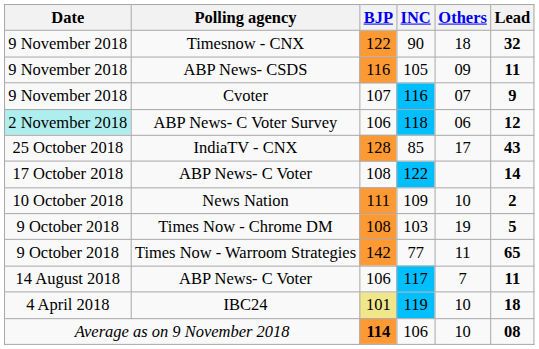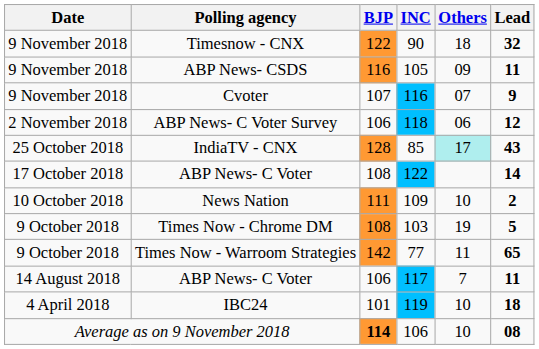(68, 122) paleturquoise background -> (68, 122) no background
(463, 148) no background -> (463, 148) paleturquoise background
(378, 305) khaki background -> (378, 305) no background
